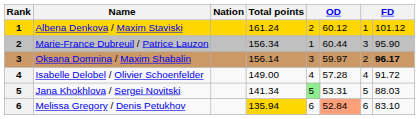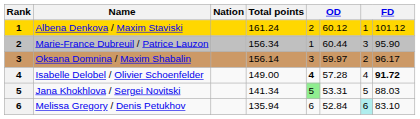(387, 59) bold -> (387, 59) normal
(311, 75) normal -> (311, 75) bold
(387, 75) normal -> (387, 75) bold
(264, 106) gold background -> (264, 106) no background
(335, 106) lightsalmon background -> (335, 106) no background
(366, 106) no background -> (366, 106) paleturquoise background
